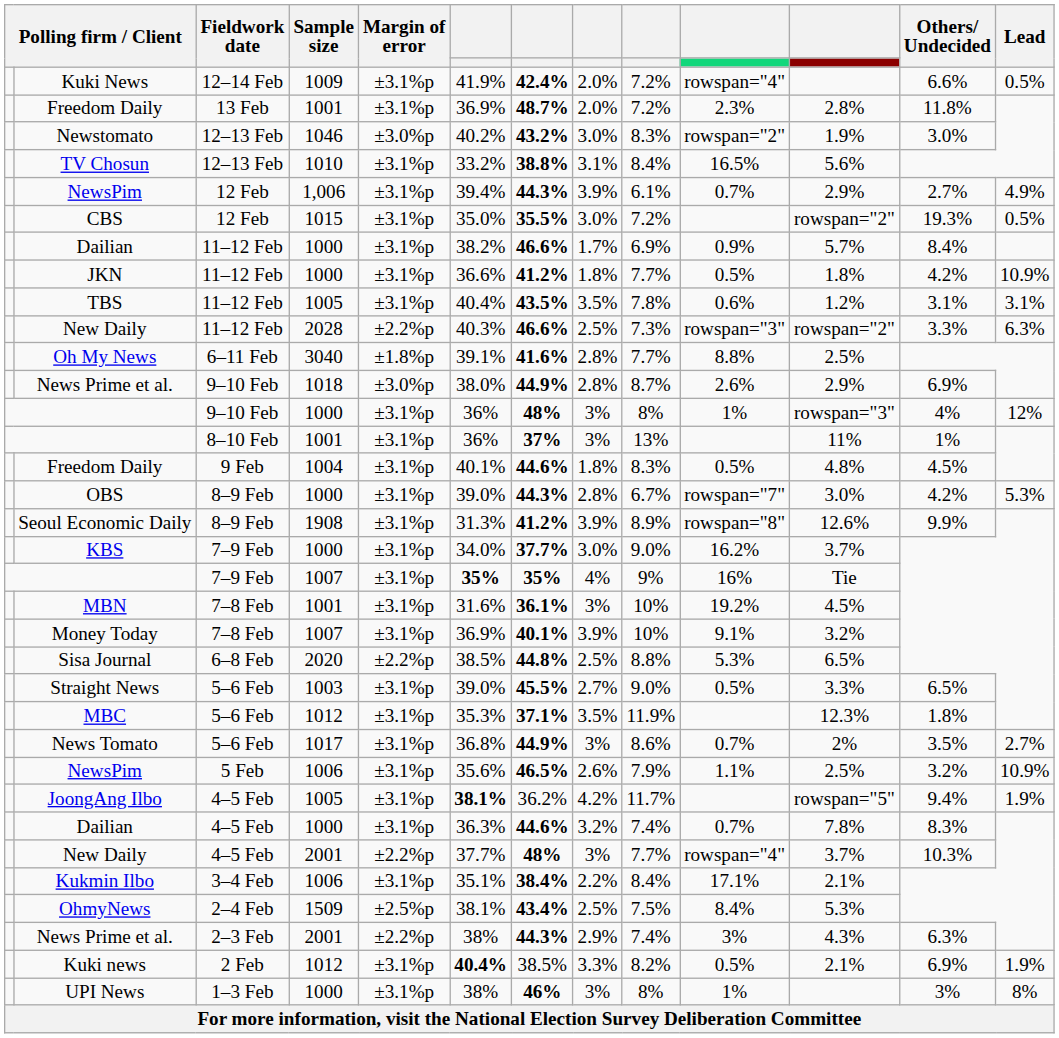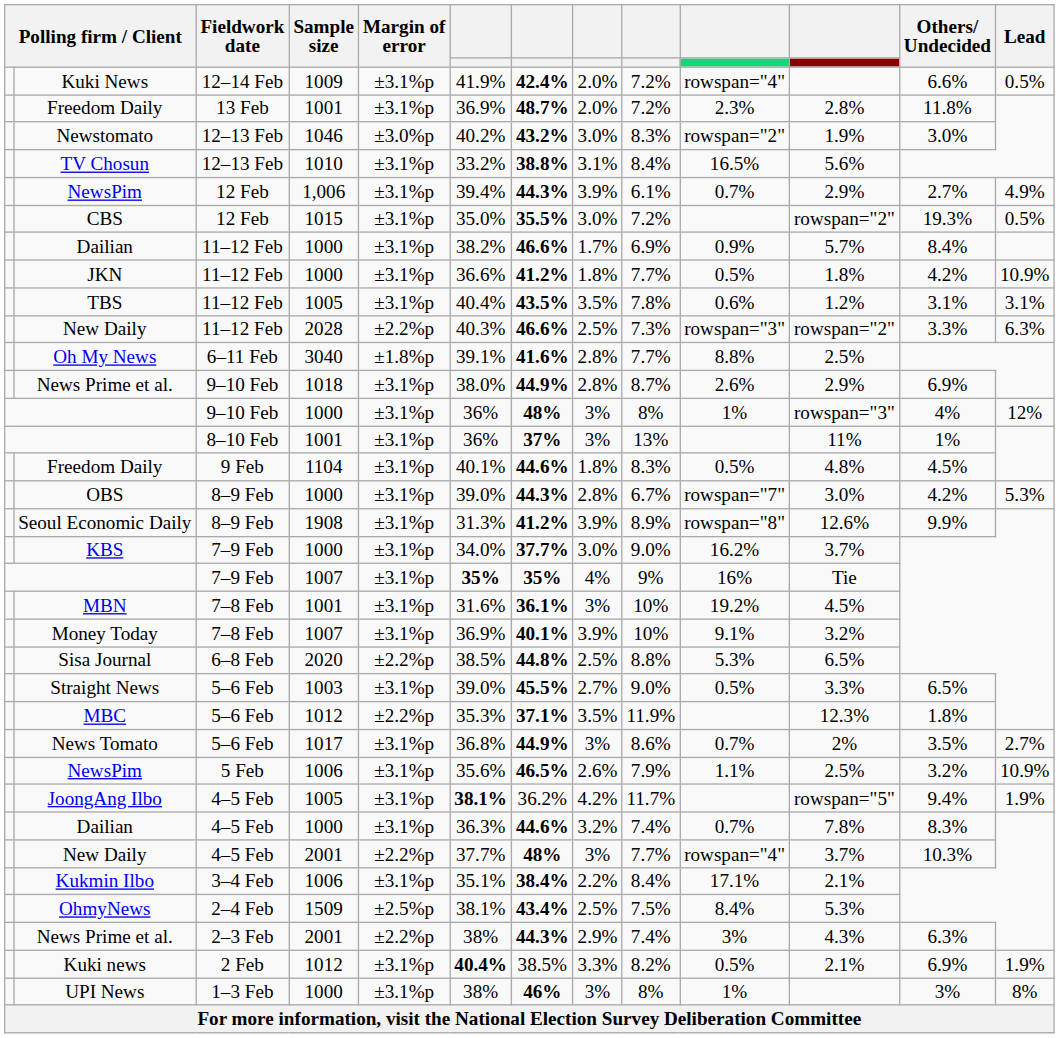(404, 385) ±3.0%p -> (404, 385) ±3.1%p
(324, 467) 1004 -> (324, 467) 1104
(404, 716) ±3.1%p -> (404, 716) ±2.2%p
